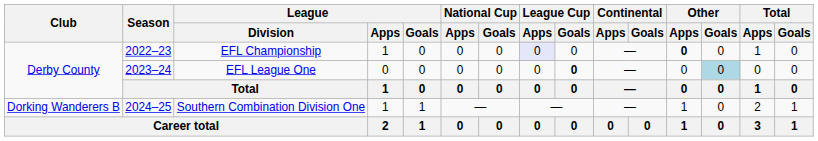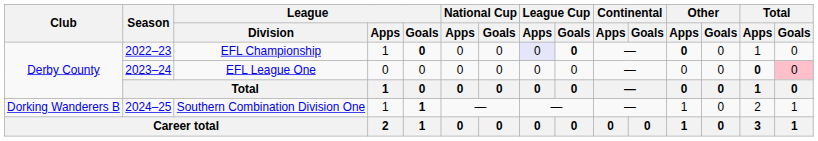(422, 51) normal -> (422, 51) bold
(574, 51) normal -> (574, 51) bold
(574, 70) bold -> (574, 70) normal
(721, 70) lightblue background -> (721, 70) no background
(758, 70) normal -> (758, 70) bold
(794, 70) no background -> (794, 70) pink background
(422, 107) normal -> (422, 107) bold
